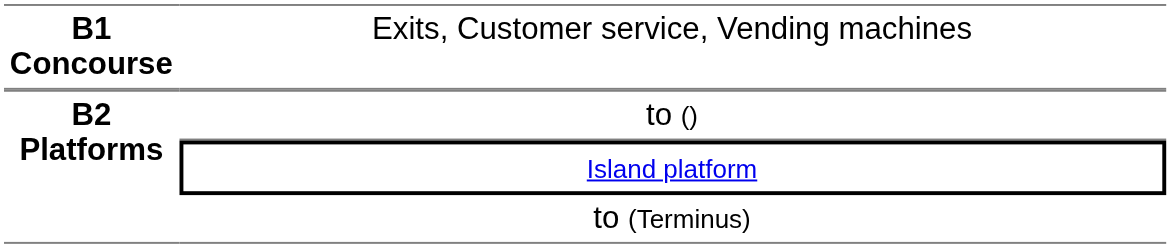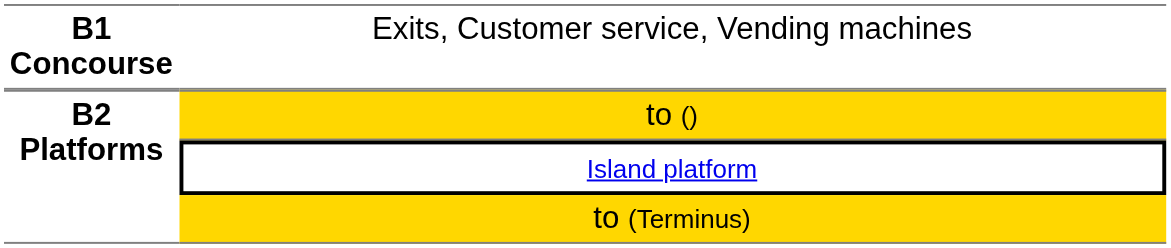(672, 114) no background -> (672, 114) gold background
(672, 218) no background -> (672, 218) gold background
